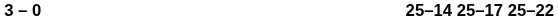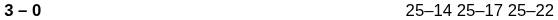(480, 10) bold -> (480, 10) normal
